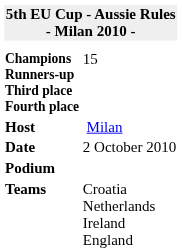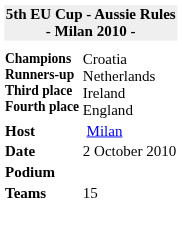(90, 59) 15 -> (119, 84) Croatia Netherlands Ireland England
(119, 214) Croatia Netherlands Ireland England -> (90, 192) 15
